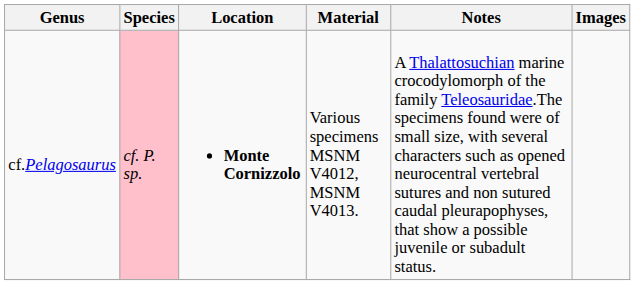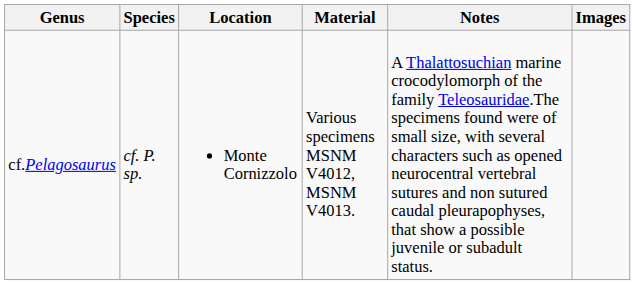(140, 164) pink background -> (140, 164) no background
(242, 164) bold -> (240, 164) normal
